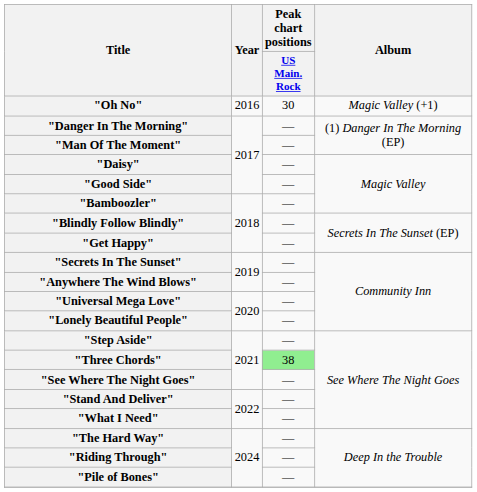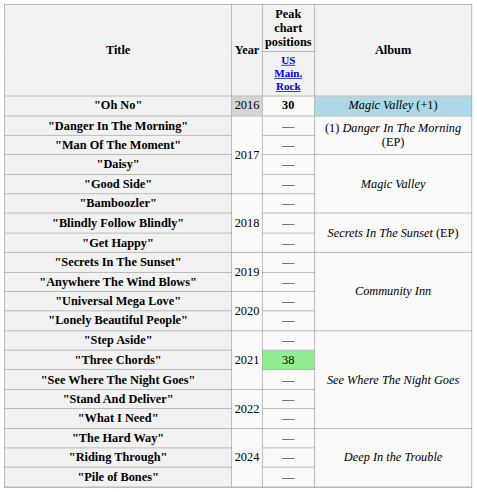(247, 105) no background -> (247, 105) lightgrey background
(288, 105) normal -> (288, 105) bold
(393, 105) no background -> (393, 105) lightblue background
